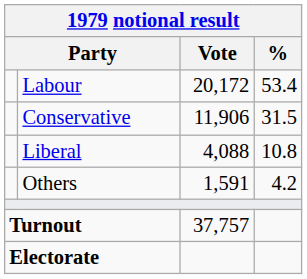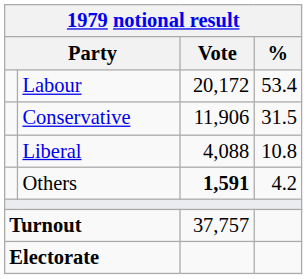(226, 183) normal -> (226, 183) bold
